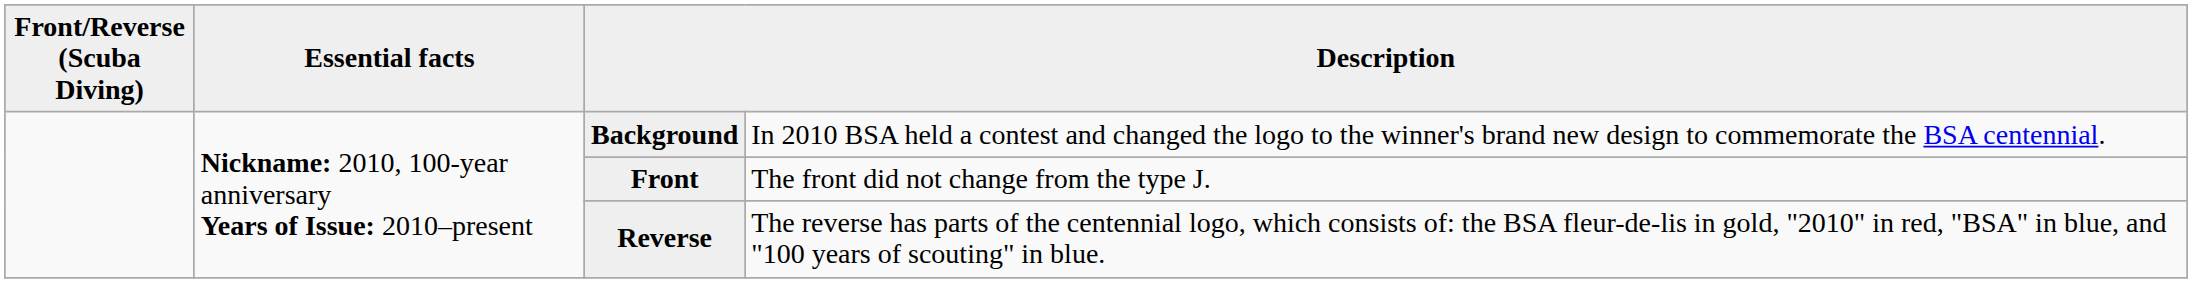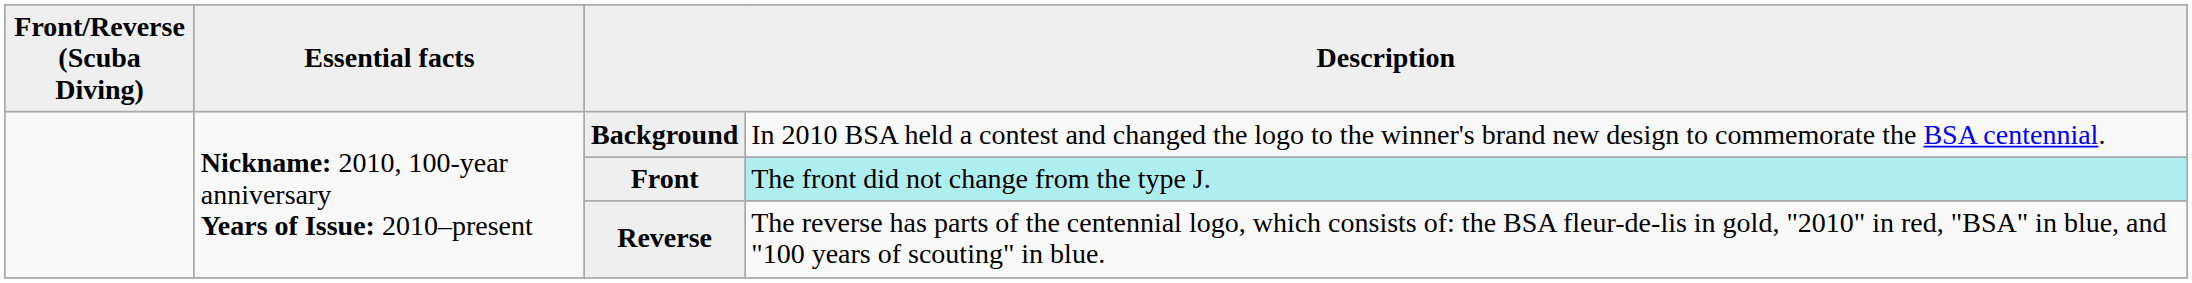(981, 178) no background -> (981, 178) paleturquoise background
